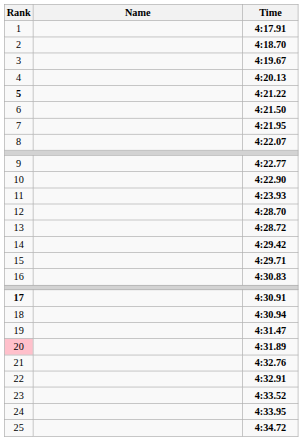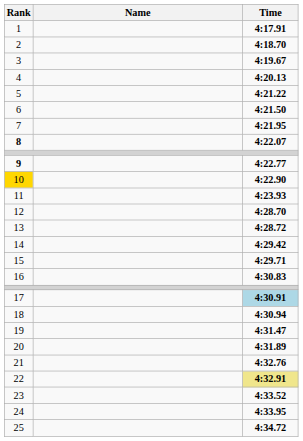(19, 93) bold -> (19, 93) normal
(19, 142) normal -> (19, 142) bold
(19, 163) normal -> (19, 163) bold
(19, 179) no background -> (19, 179) gold background
(19, 298) bold -> (19, 298) normal
(270, 298) no background -> (270, 298) lightblue background
(19, 346) pink background -> (19, 346) no background
(270, 379) no background -> (270, 379) khaki background
